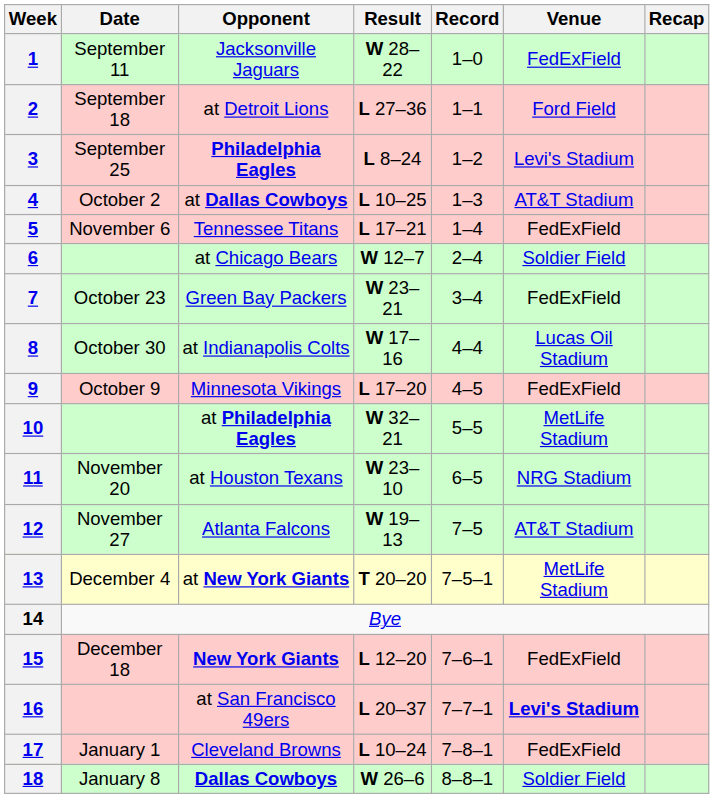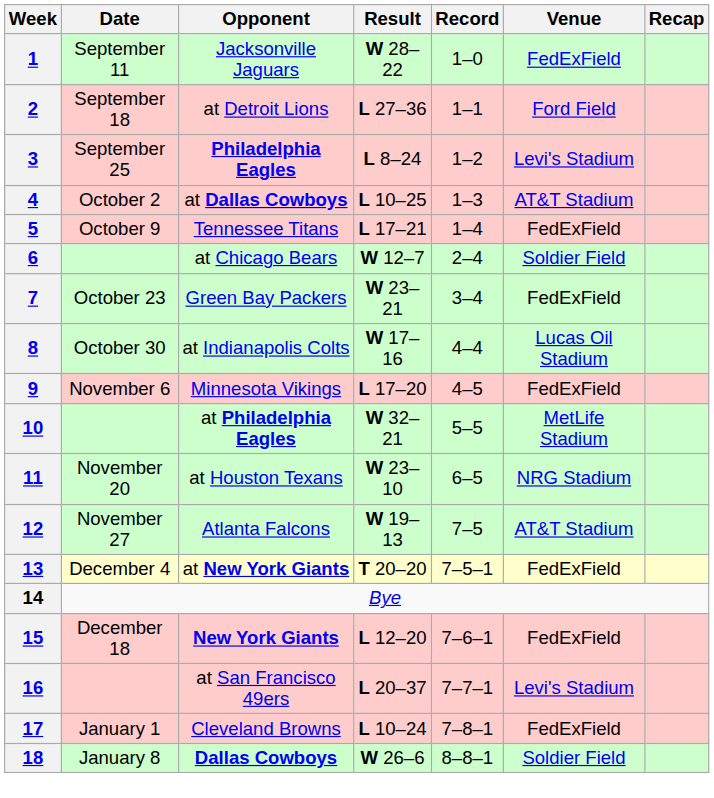(120, 229) November 6 -> (120, 229) October 9
(120, 388) October 9 -> (120, 388) November 6
(574, 579) MetLife Stadium -> (574, 568) FedExField
(574, 709) bold -> (574, 688) normal
